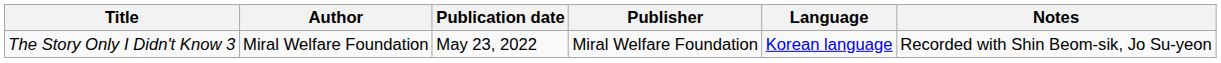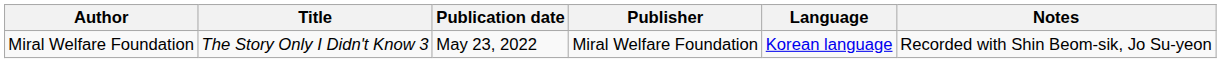columns swapped: (336, 17) <-> (122, 17)
